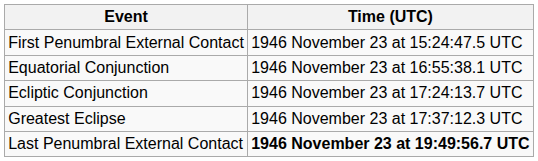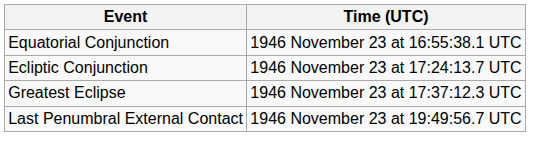- row: (126, 42)
(390, 144) bold -> (386, 118) normal
